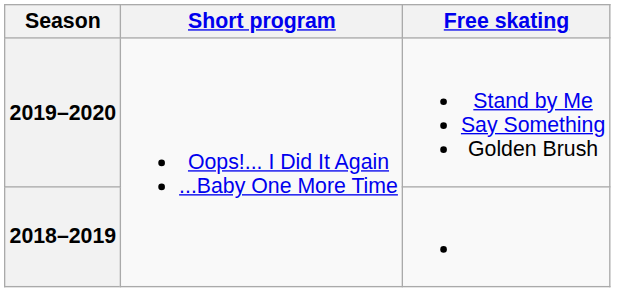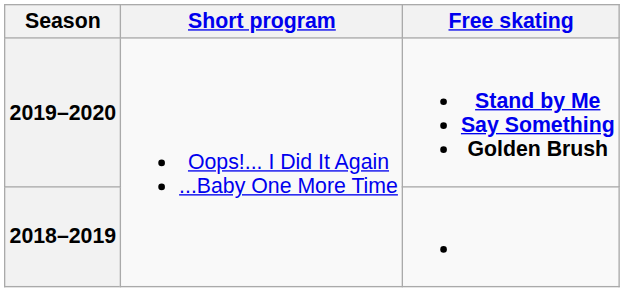(506, 124) normal -> (511, 124) bold
